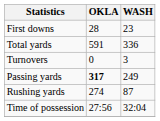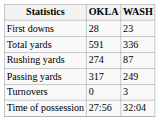rows swapped: (36, 92) <-> (27, 60)
(96, 76) bold -> (96, 76) normal
